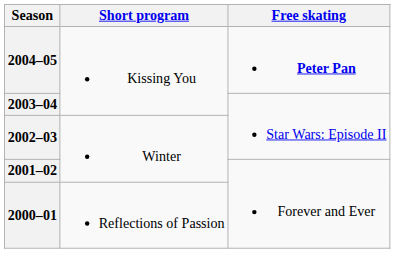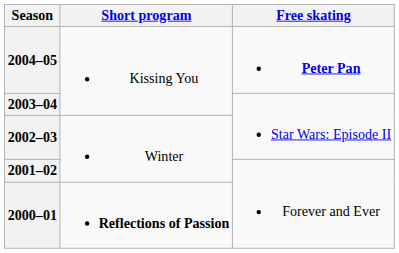(144, 223) normal -> (146, 223) bold
